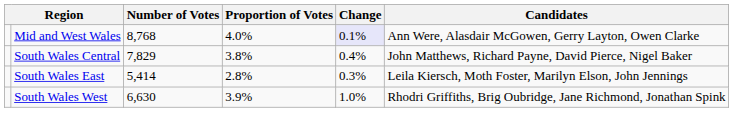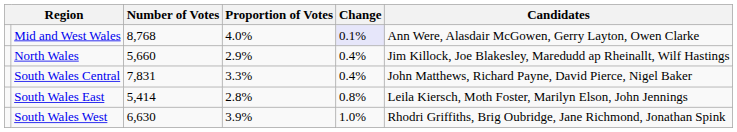+ row: (46, 55)
(141, 55) 7,829 -> (141, 76) 7,831
(239, 55) 3.8% -> (239, 76) 3.3%
(353, 76) 0.3% -> (353, 96) 0.8%
